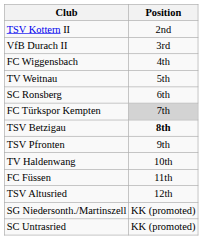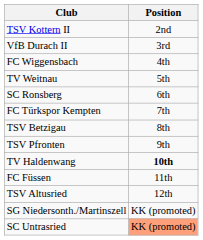(163, 111) lightgrey background -> (163, 111) no background
(163, 128) bold -> (163, 128) normal
(163, 161) normal -> (163, 161) bold
(163, 227) no background -> (163, 227) lightsalmon background
